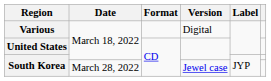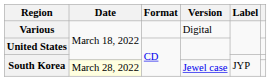(105, 67) no background -> (105, 67) lightyellow background
